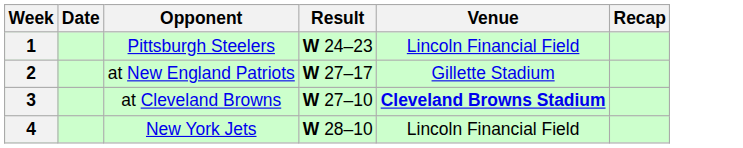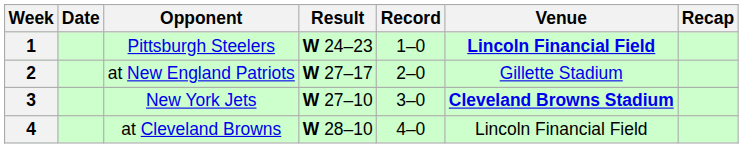+ column: (411, 18)
(493, 45) normal -> (561, 45) bold
(201, 101) at Cleveland Browns -> (201, 101) New York Jets
(201, 128) New York Jets -> (201, 128) at Cleveland Browns
